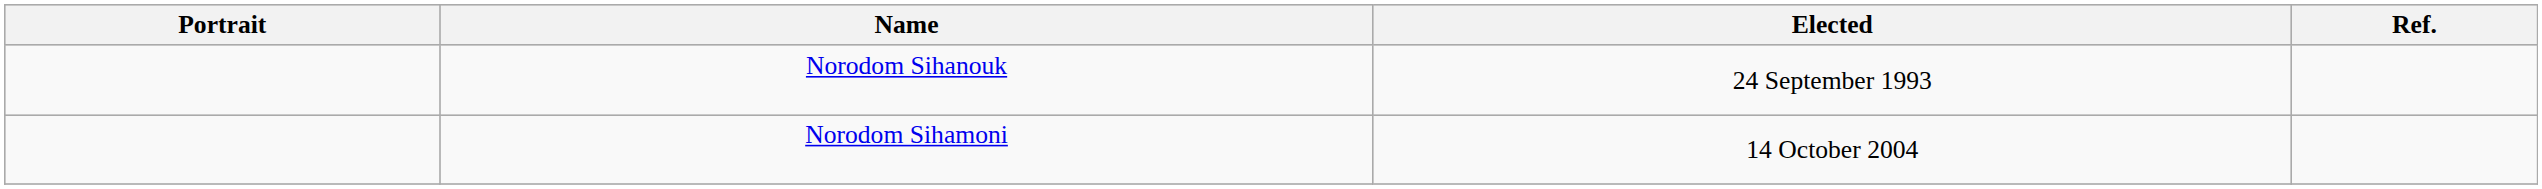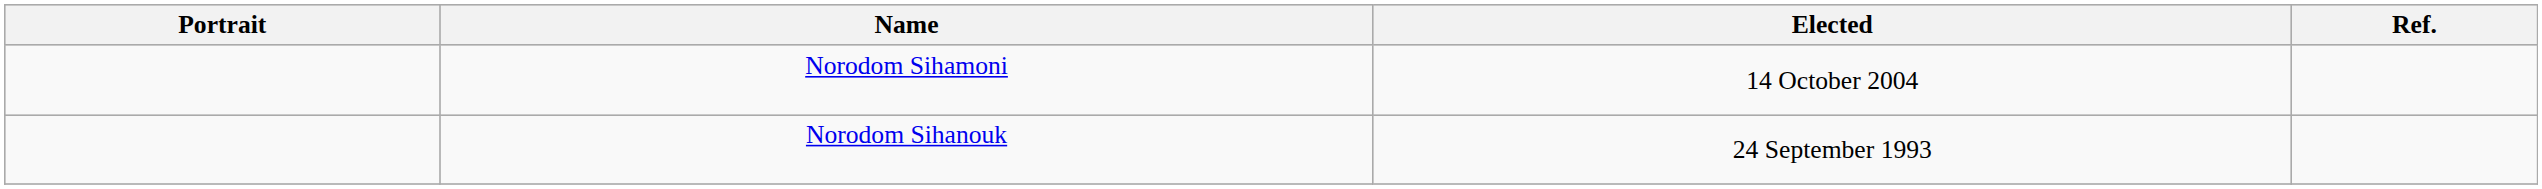rows swapped: (907, 65) <-> (907, 134)
